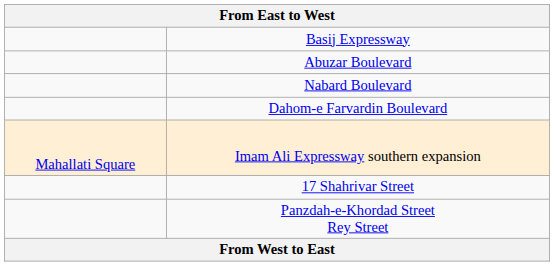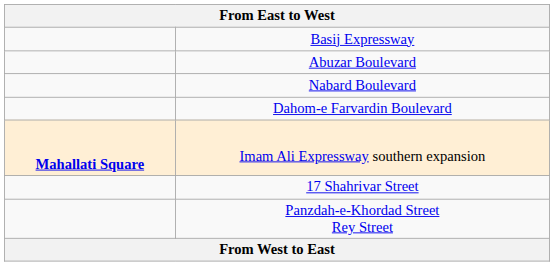(85, 164) normal -> (90, 164) bold
